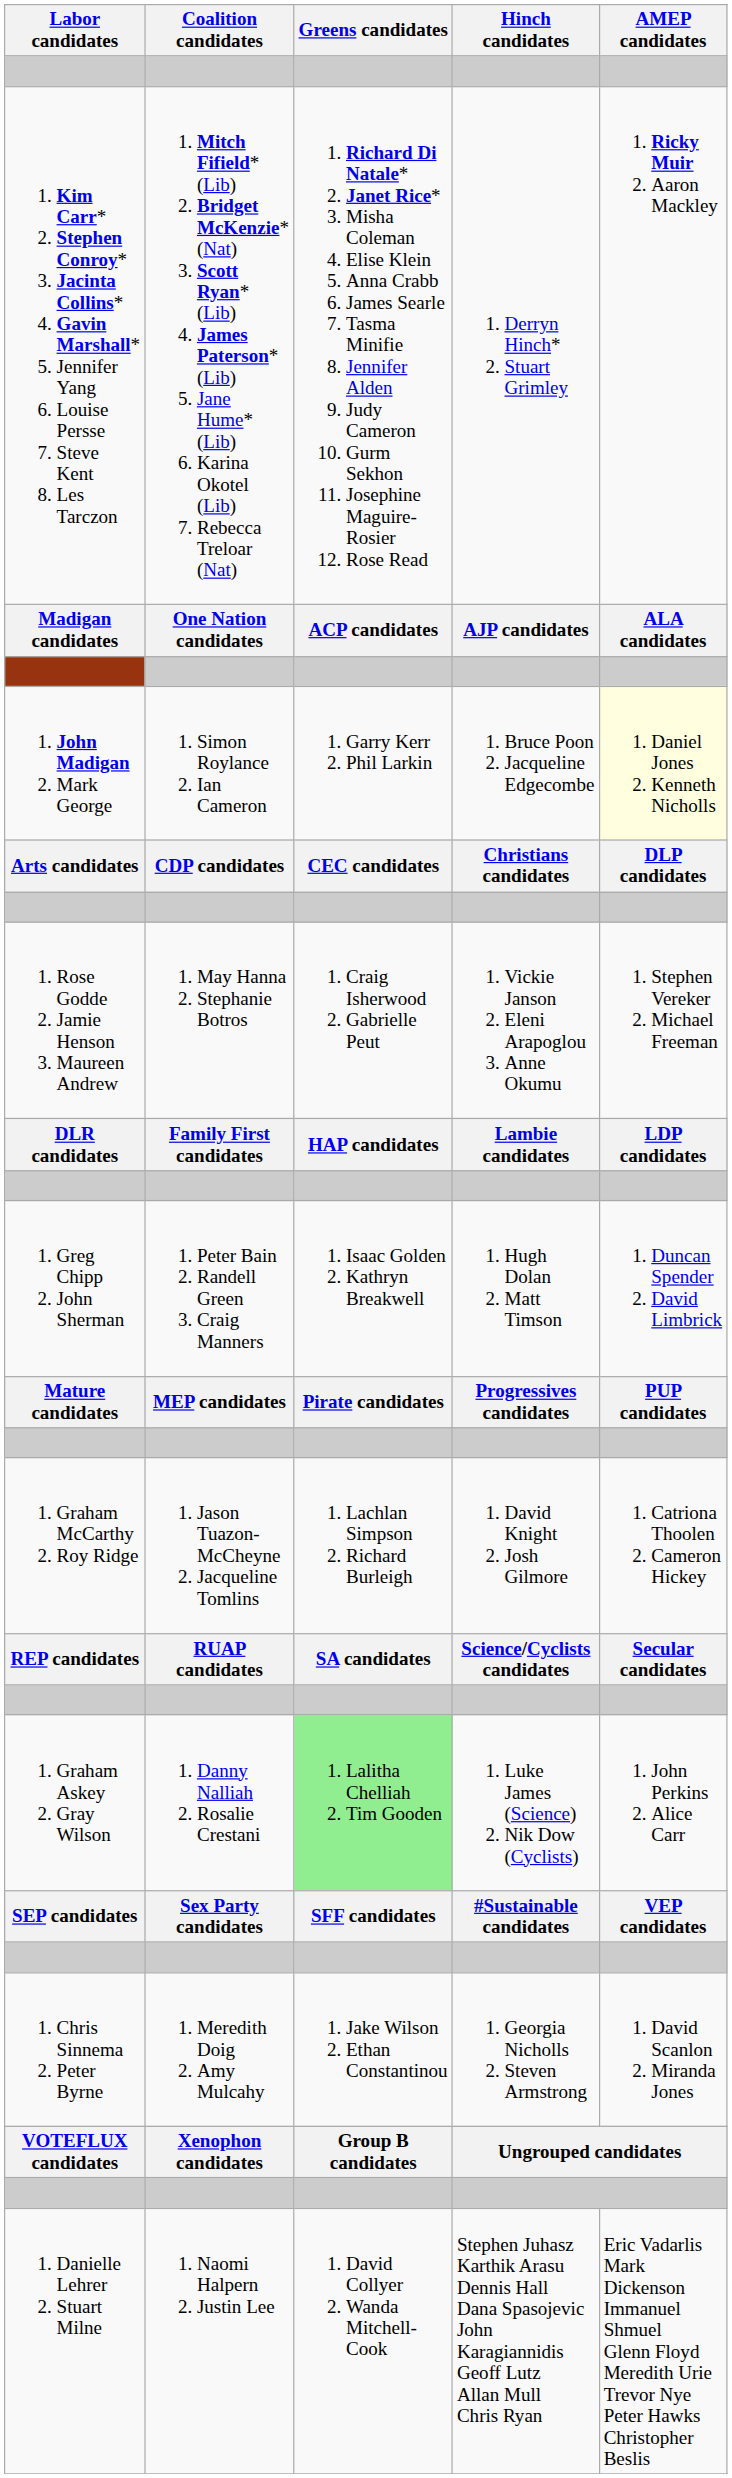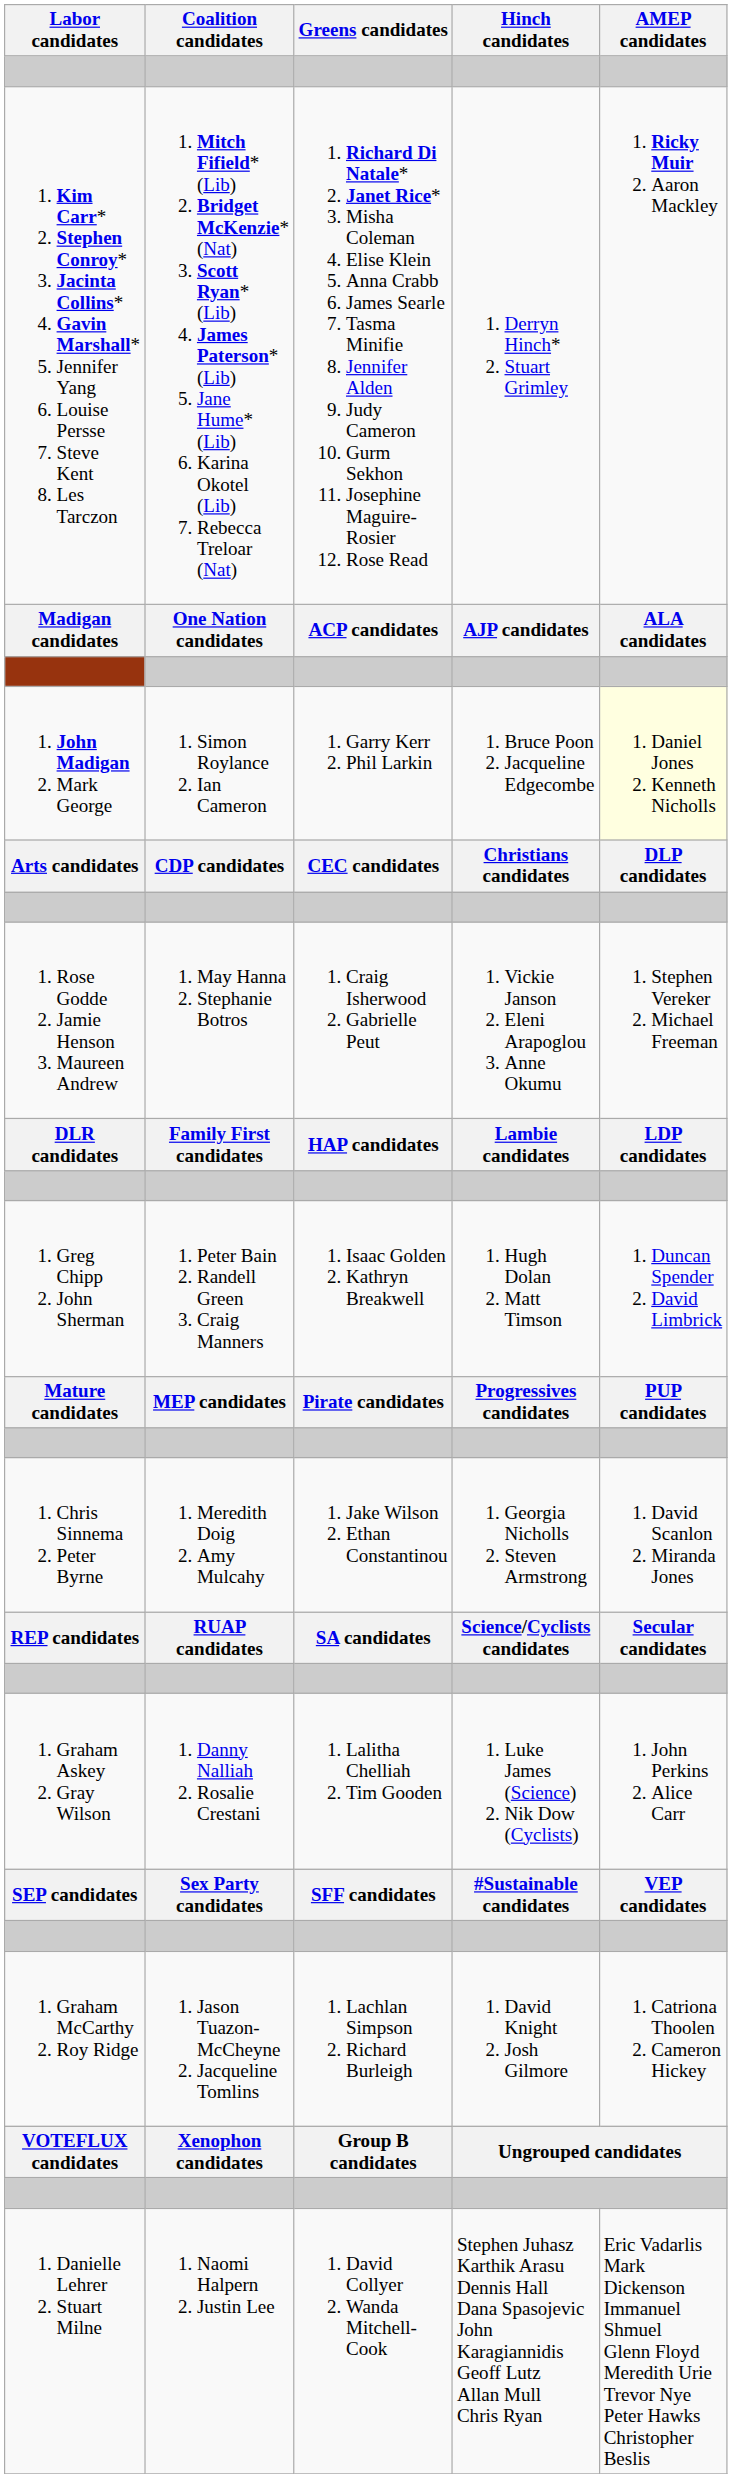rows swapped: (75, 1535) <-> (75, 2060)
(373, 1792) lightgreen background -> (373, 1771) no background
